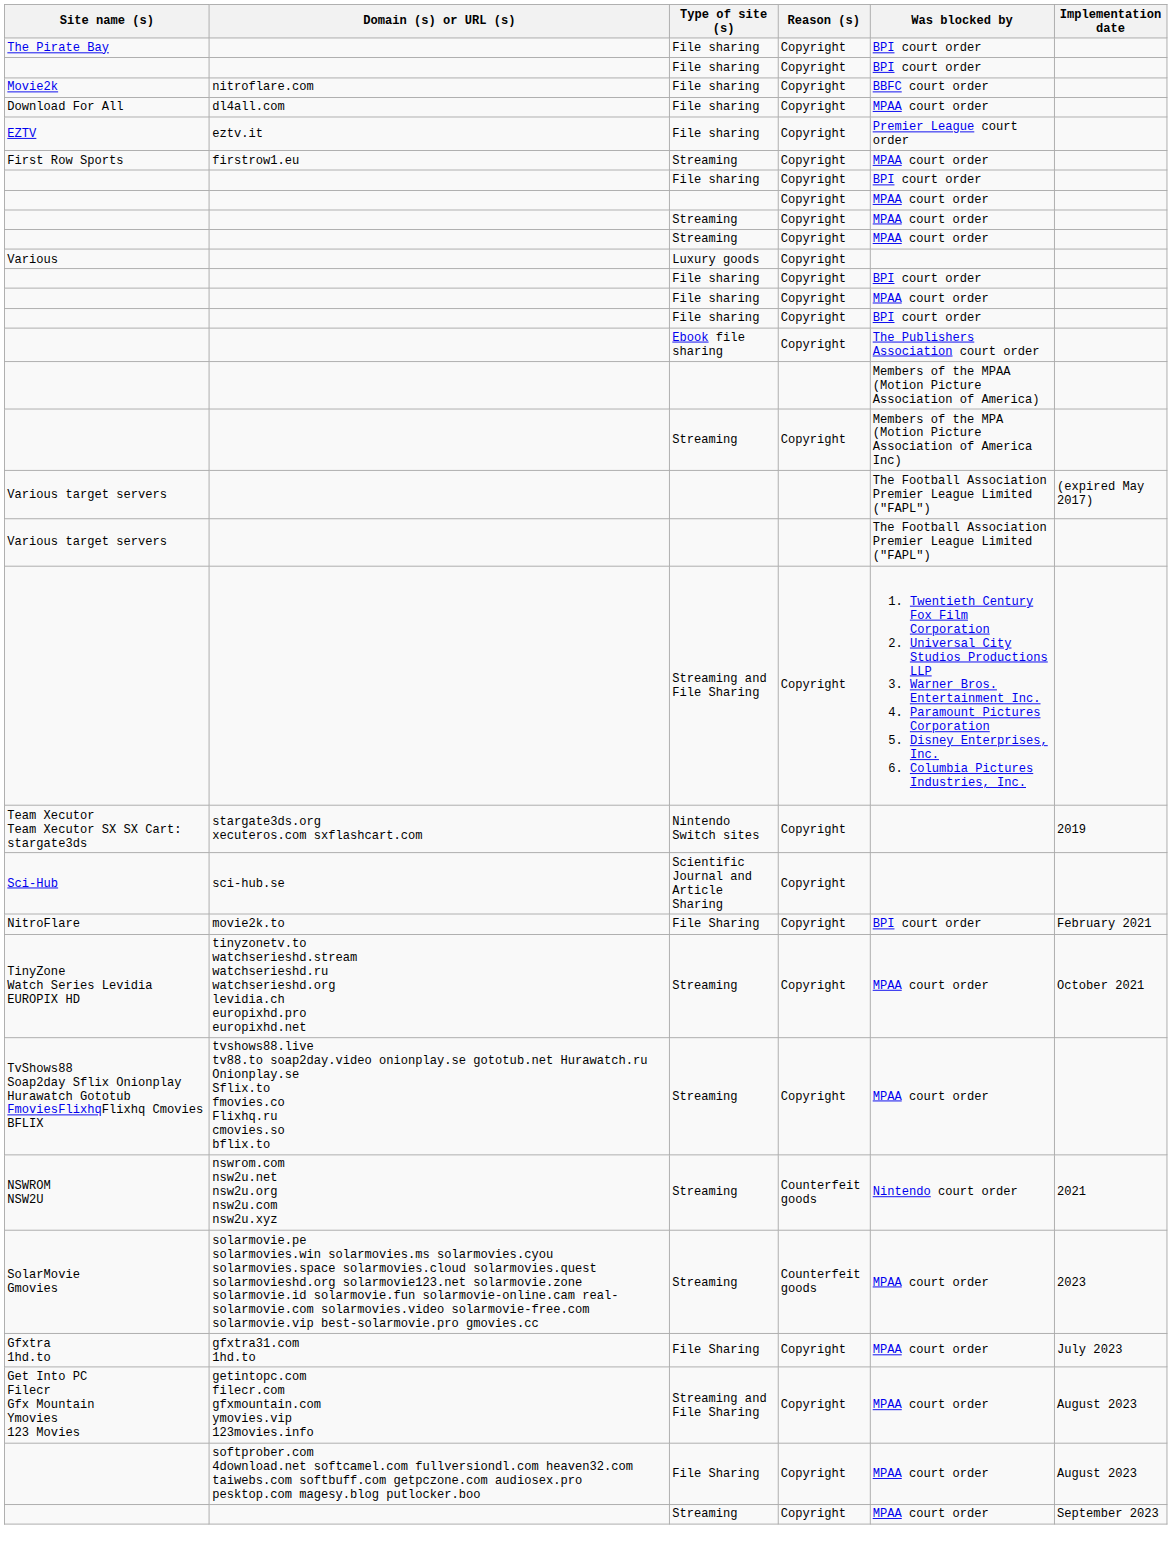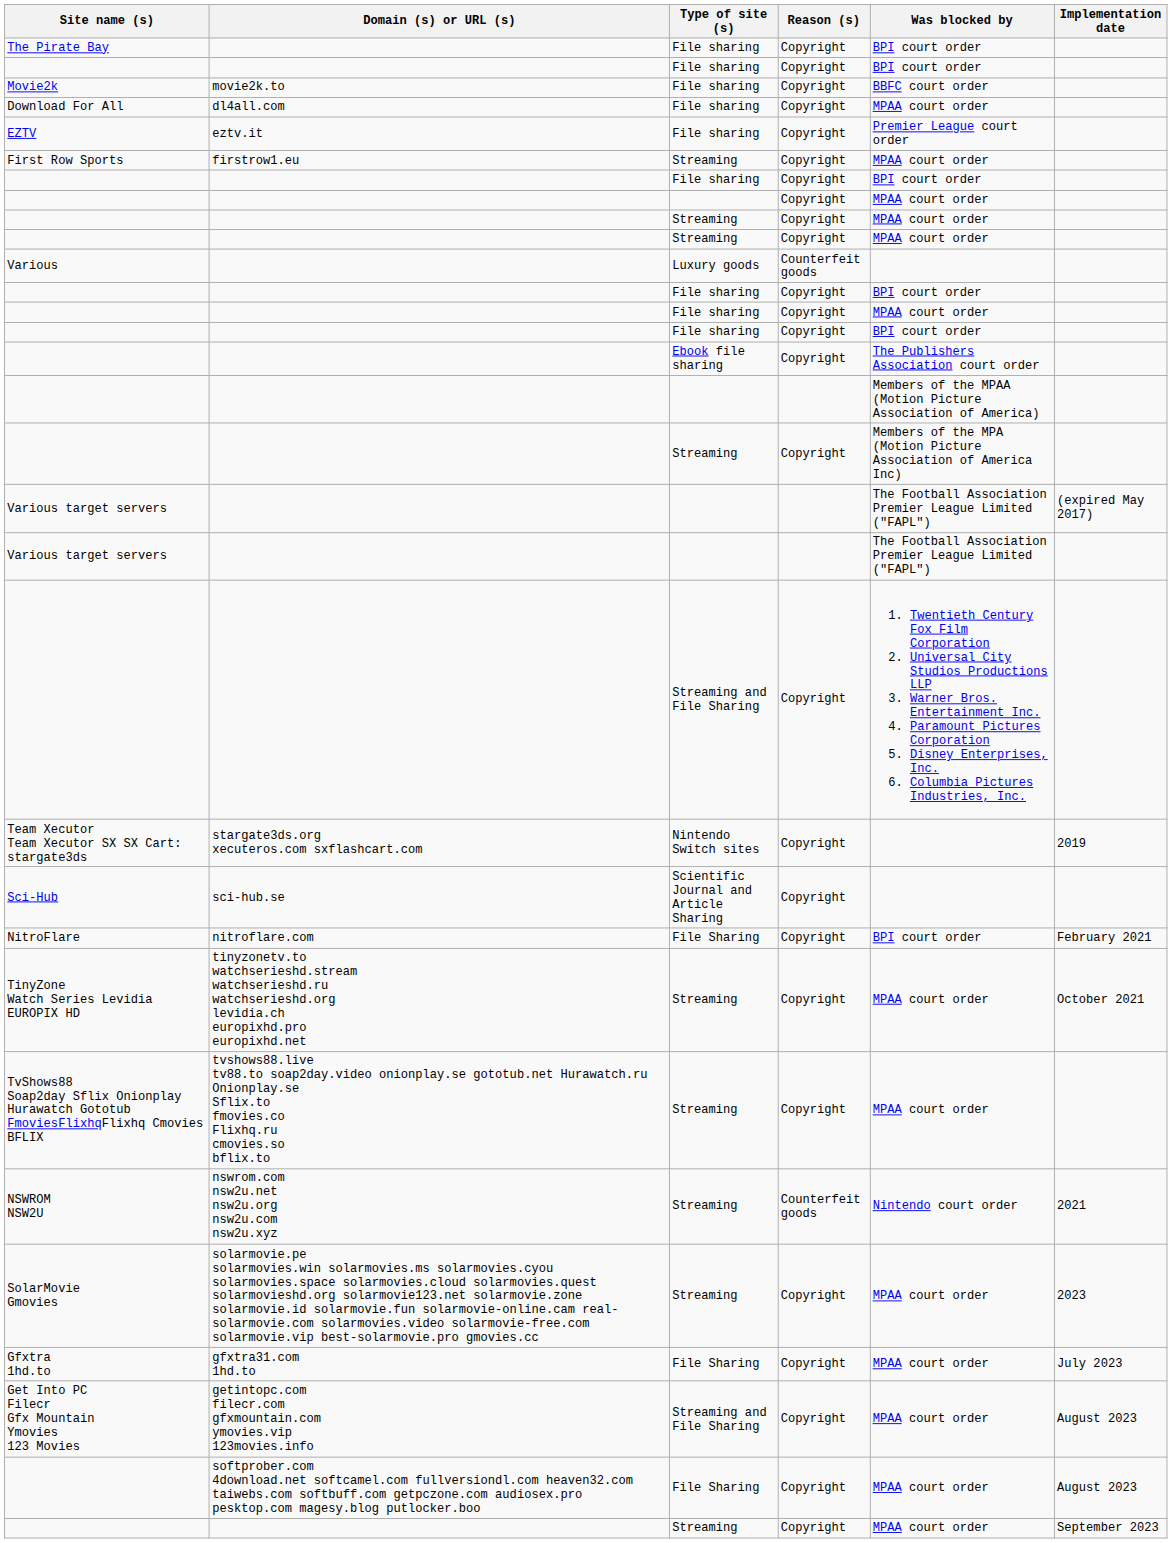(263, 87) nitroflare.com -> (248, 87) movie2k.to
(813, 259) Copyright -> (821, 266) Counterfeit goods
(248, 924) movie2k.to -> (263, 938) nitroflare.com
(821, 1282) Counterfeit goods -> (813, 1296) Copyright
